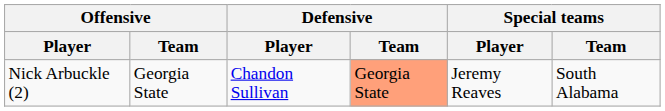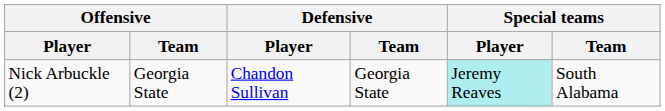(382, 82) lightsalmon background -> (382, 82) no background
(476, 82) no background -> (476, 82) paleturquoise background
